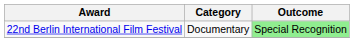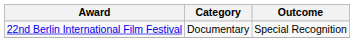(300, 29) lightgreen background -> (300, 29) no background
